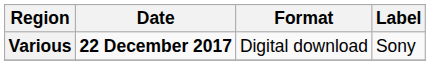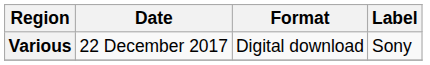(156, 45) bold -> (154, 45) normal
